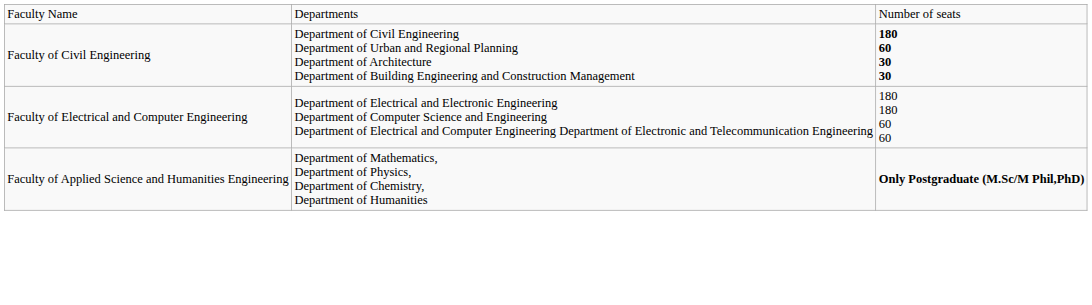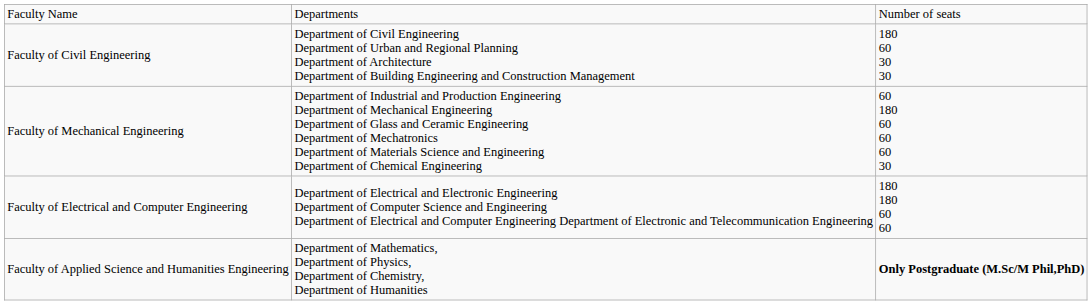(888, 55) bold -> (888, 55) normal
+ row: (95, 131)
